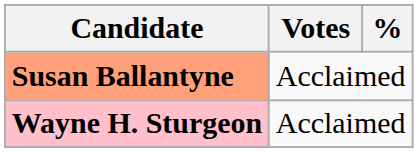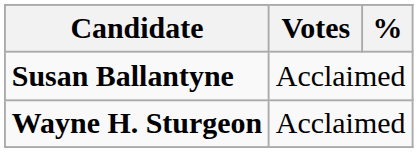(123, 75) lightsalmon background -> (123, 75) no background
(137, 123) pink background -> (137, 123) no background
